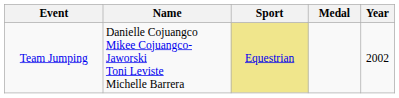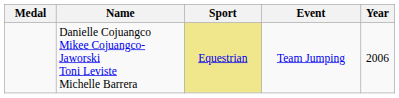columns swapped: (334, 13) <-> (54, 13)
(377, 57) 2002 -> (377, 57) 2006
